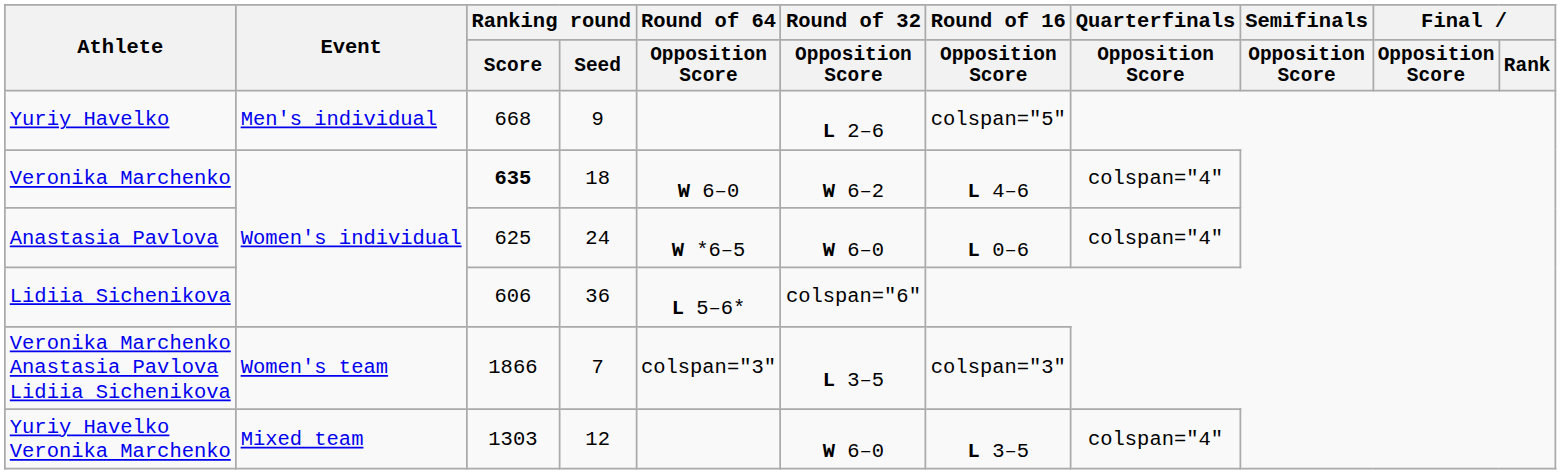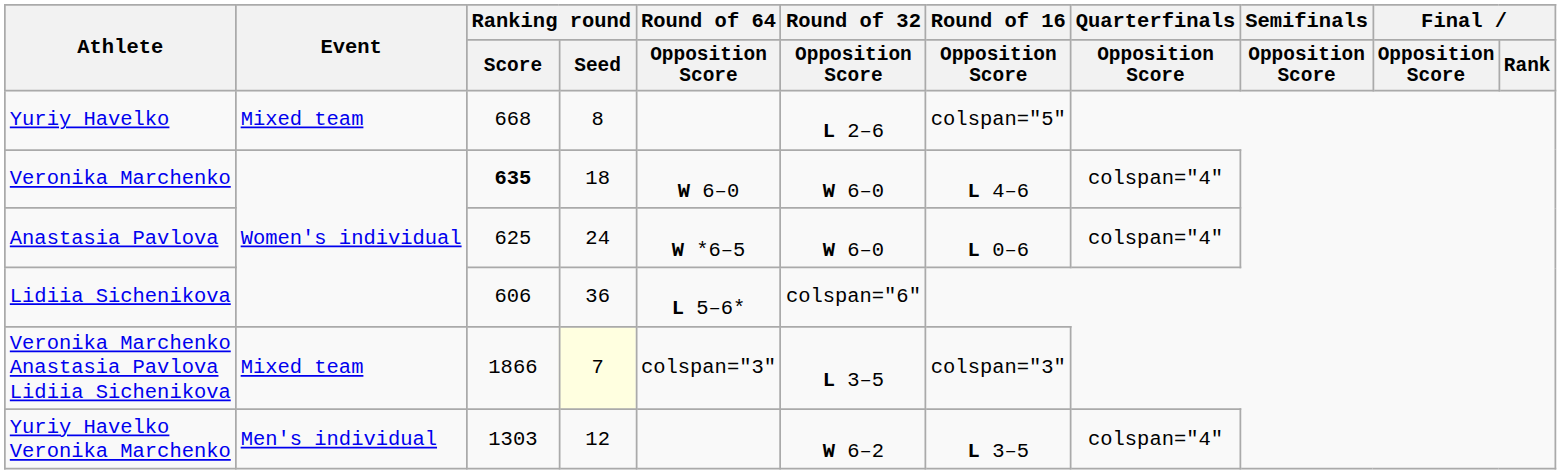(339, 120) Men's individual -> (302, 120) Mixed team
(598, 120) 9 -> (598, 120) 8
(853, 191) W 6–2 -> (853, 191) W 6–0
(314, 368) Women's team -> (302, 368) Mixed team
(598, 368) no background -> (598, 368) lightyellow background
(302, 439) Mixed team -> (339, 439) Men's individual
(853, 451) W 6–0 -> (853, 451) W 6–2
